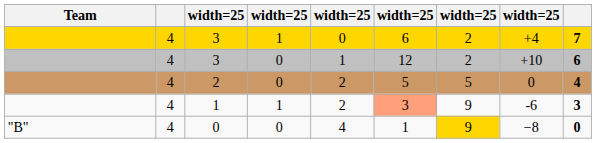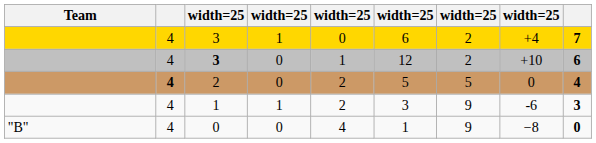(216, 60) normal -> (216, 60) bold
(170, 82) normal -> (170, 82) bold
(405, 104) lightsalmon background -> (405, 104) no background
(468, 127) gold background -> (468, 127) no background
